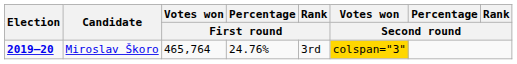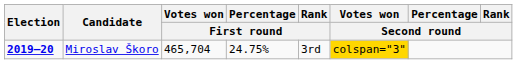(187, 49) 465,764 -> (187, 49) 465,704
(249, 49) 24.76% -> (249, 49) 24.75%
